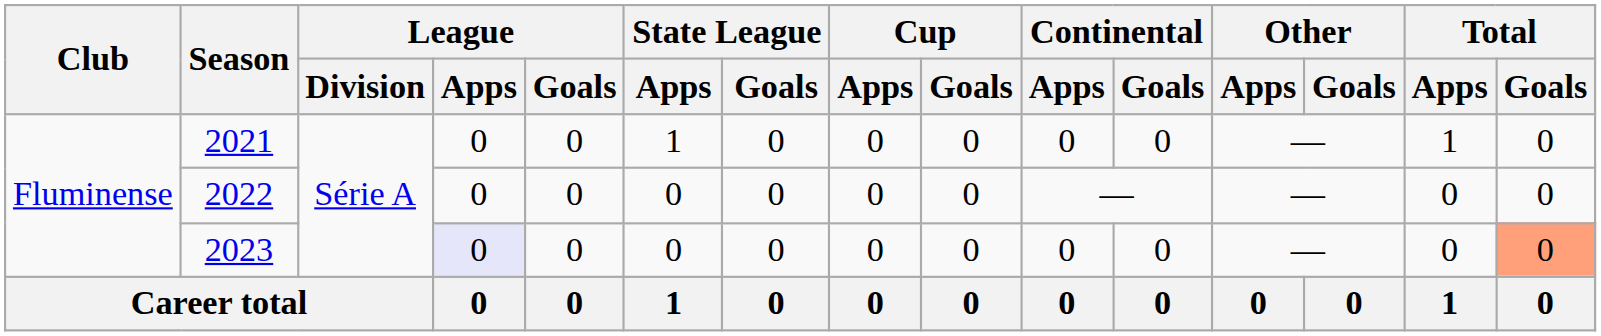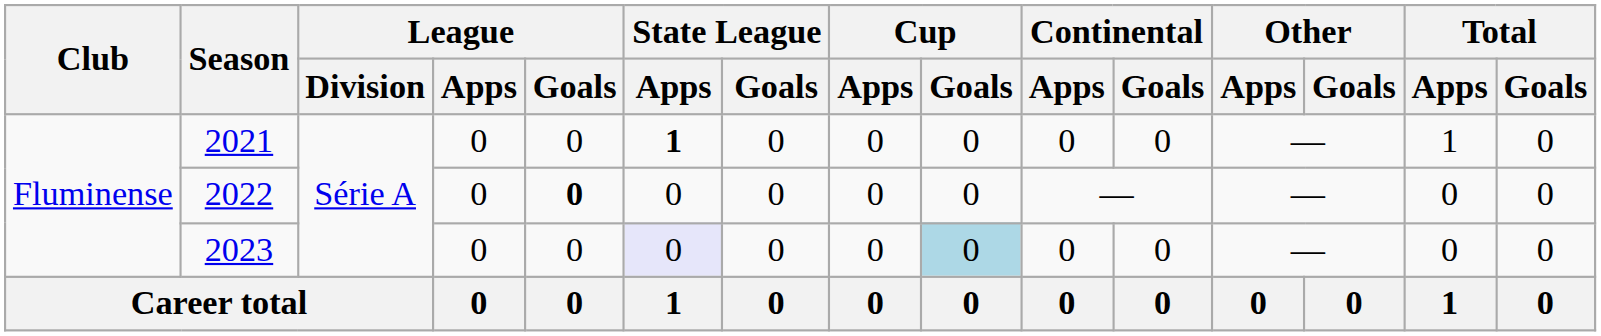(674, 140) normal -> (674, 140) bold
(575, 194) normal -> (575, 194) bold
(479, 248) lavender background -> (479, 248) no background
(674, 248) no background -> (674, 248) lavender background
(971, 248) no background -> (971, 248) lightblue background
(1545, 248) lightsalmon background -> (1545, 248) no background
